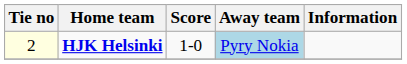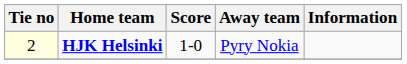(259, 45) lightblue background -> (259, 45) no background
